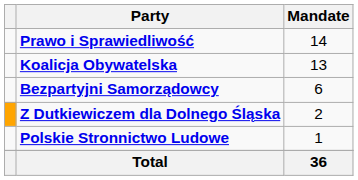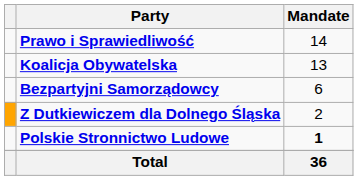(318, 138) normal -> (318, 138) bold
